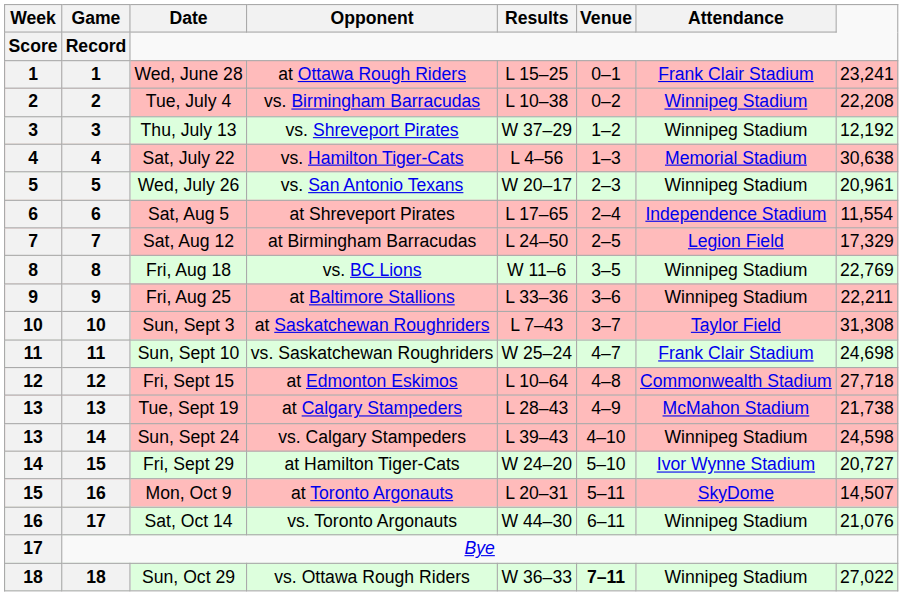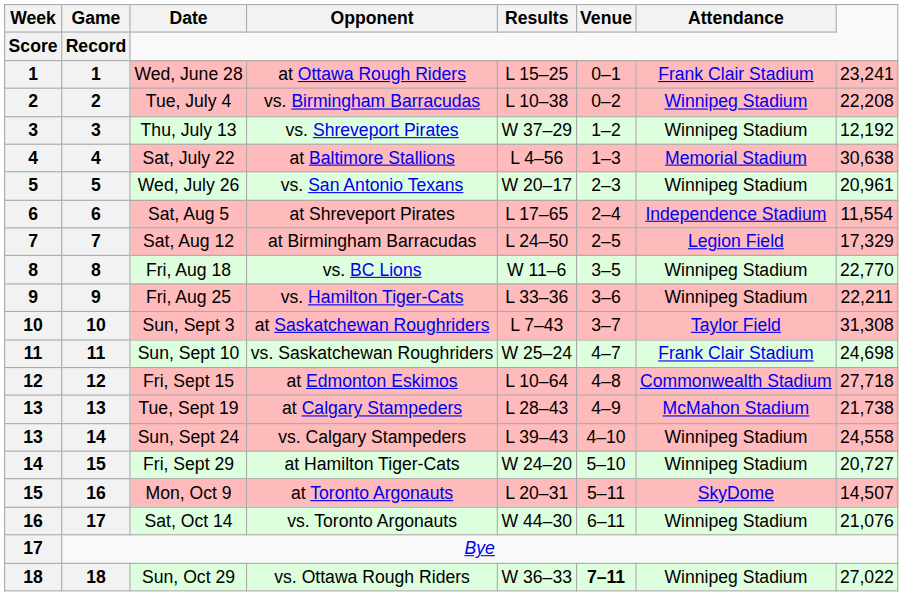(372, 158) vs. Hamilton Tiger-Cats -> (372, 158) at Baltimore Stallions
(867, 269) 22,769 -> (867, 269) 22,770
(372, 297) at Baltimore Stallions -> (372, 297) vs. Hamilton Tiger-Cats
(867, 437) 24,598 -> (867, 437) 24,558
(736, 465) Ivor Wynne Stadium -> (736, 465) Winnipeg Stadium
